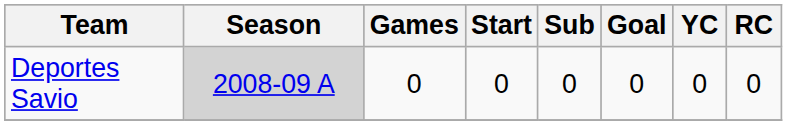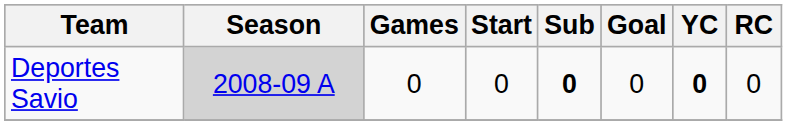(570, 83) normal -> (570, 83) bold
(700, 83) normal -> (700, 83) bold
